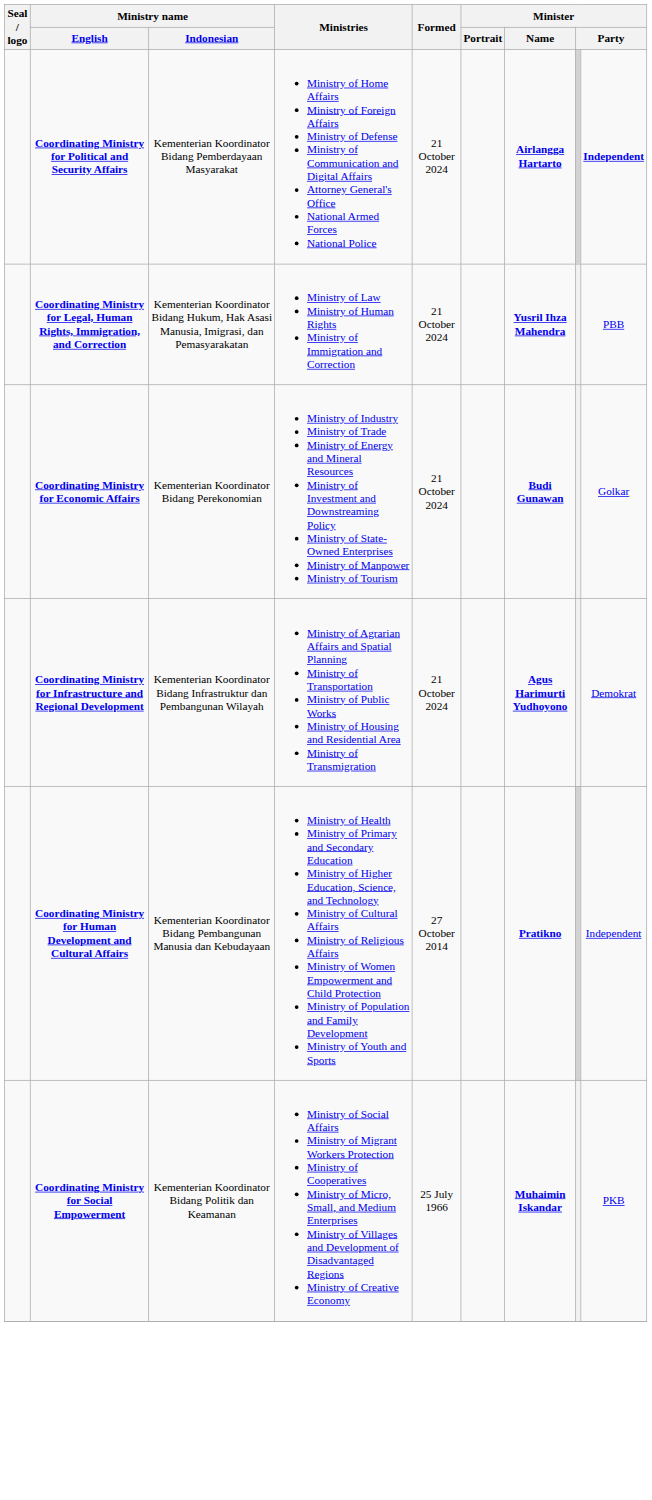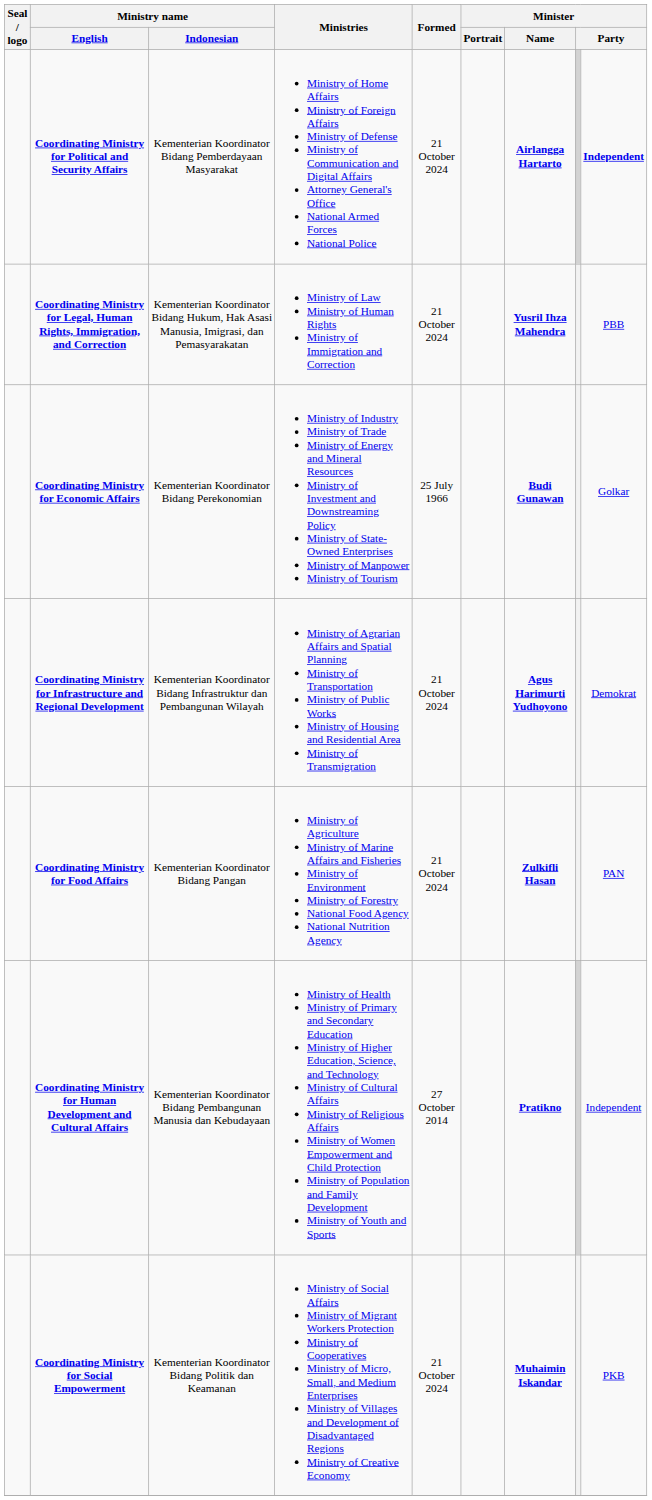(437, 492) 21 October 2024 -> (437, 492) 25 July 1966
+ row: (90, 873)
(437, 1201) 25 July 1966 -> (437, 1375) 21 October 2024
